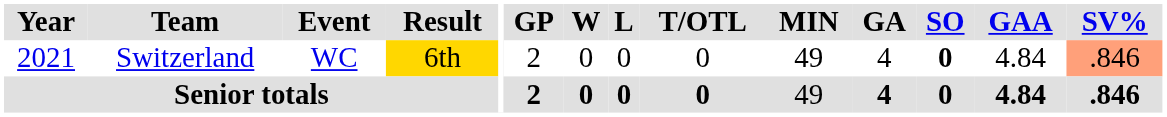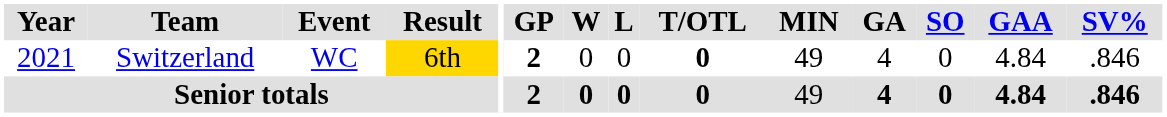(534, 57) normal -> (534, 57) bold
(703, 57) normal -> (703, 57) bold
(945, 57) bold -> (945, 57) normal
(1115, 57) lightsalmon background -> (1115, 57) no background
